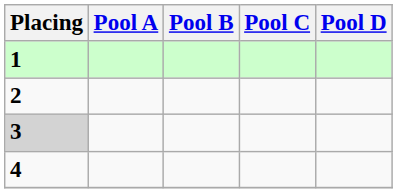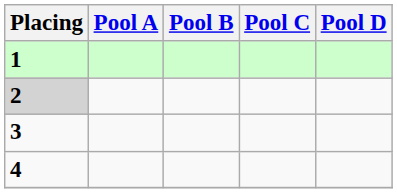(16, 95) no background -> (16, 95) lightgrey background
(16, 132) lightgrey background -> (16, 132) no background
